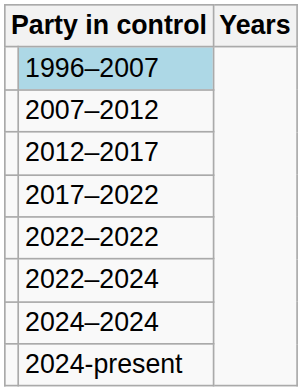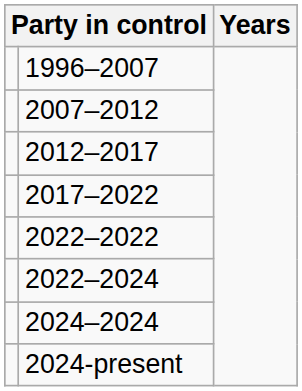(92, 68) lightblue background -> (92, 68) no background
